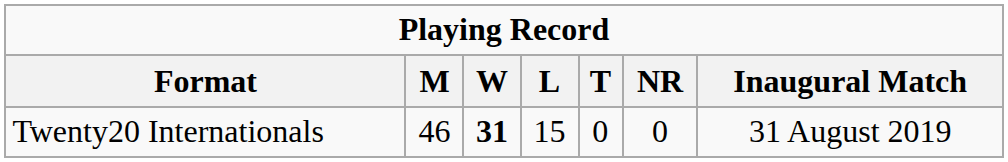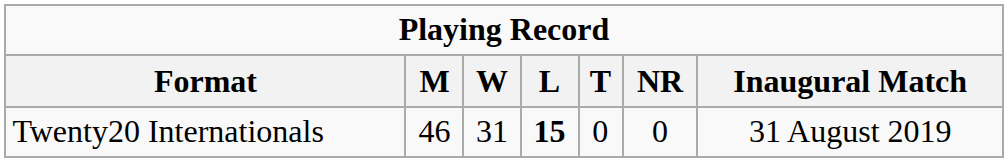(492, 131) bold -> (492, 131) normal
(549, 131) normal -> (549, 131) bold
